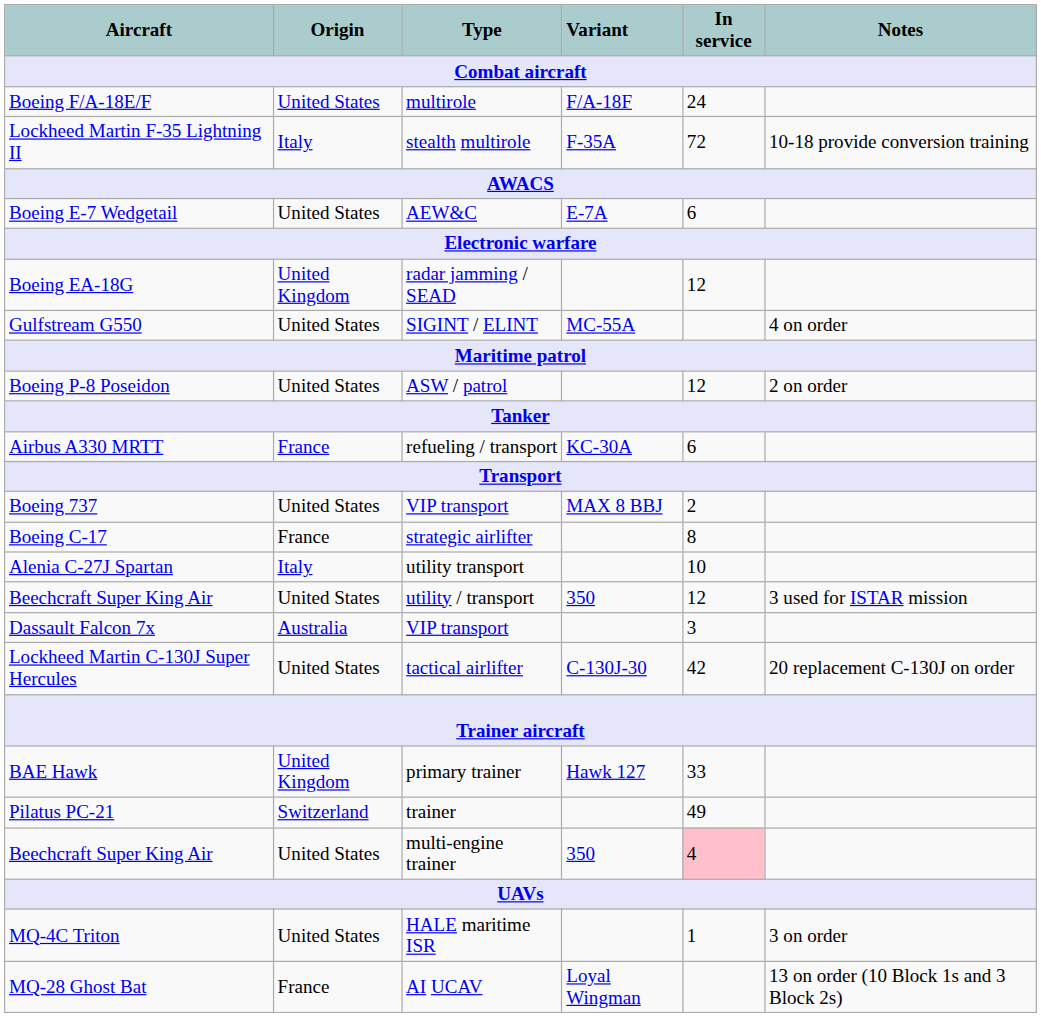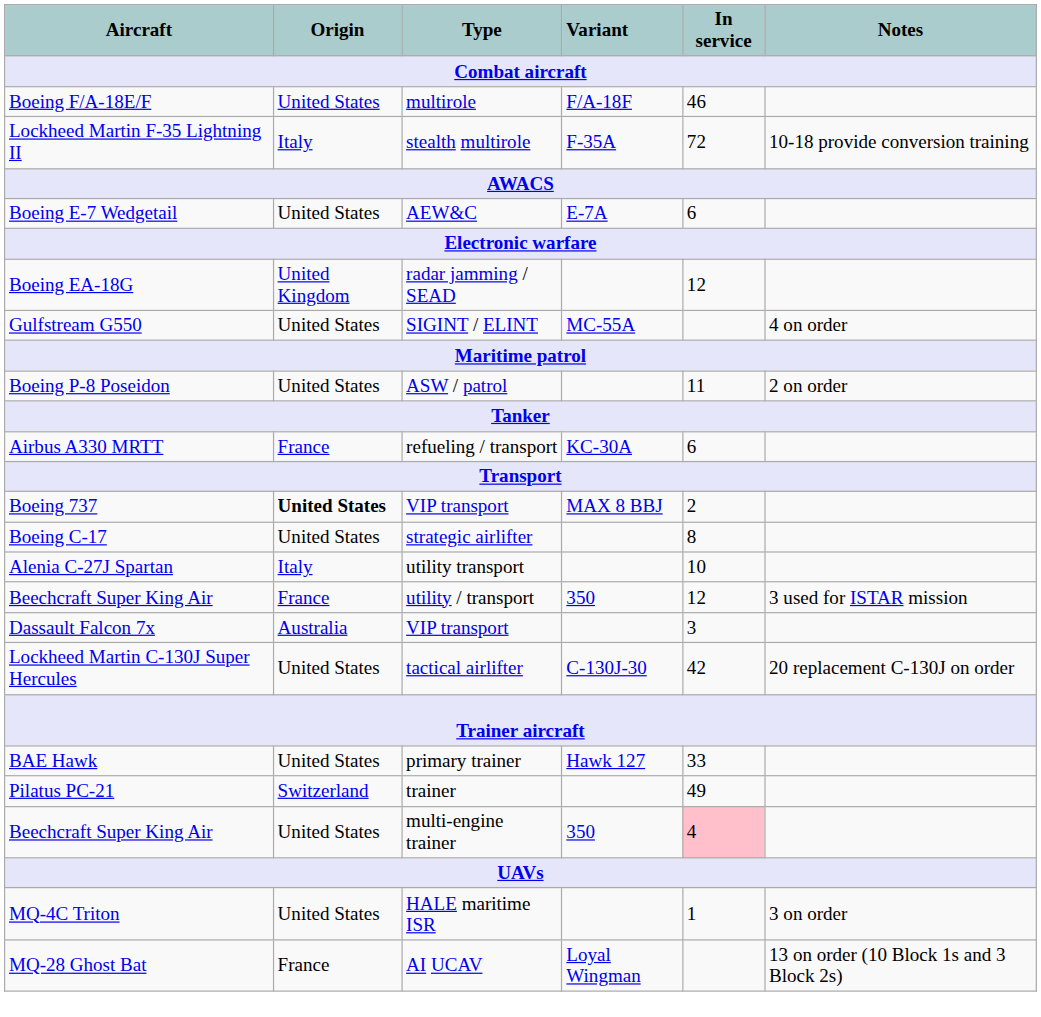(696, 101) 24 -> (696, 101) 46
(696, 385) 12 -> (696, 385) 11
(329, 506) normal -> (332, 506) bold
(304, 536) France -> (329, 536) United States
(329, 597) United States -> (304, 597) France
(314, 771) United Kingdom -> (329, 760) United States
